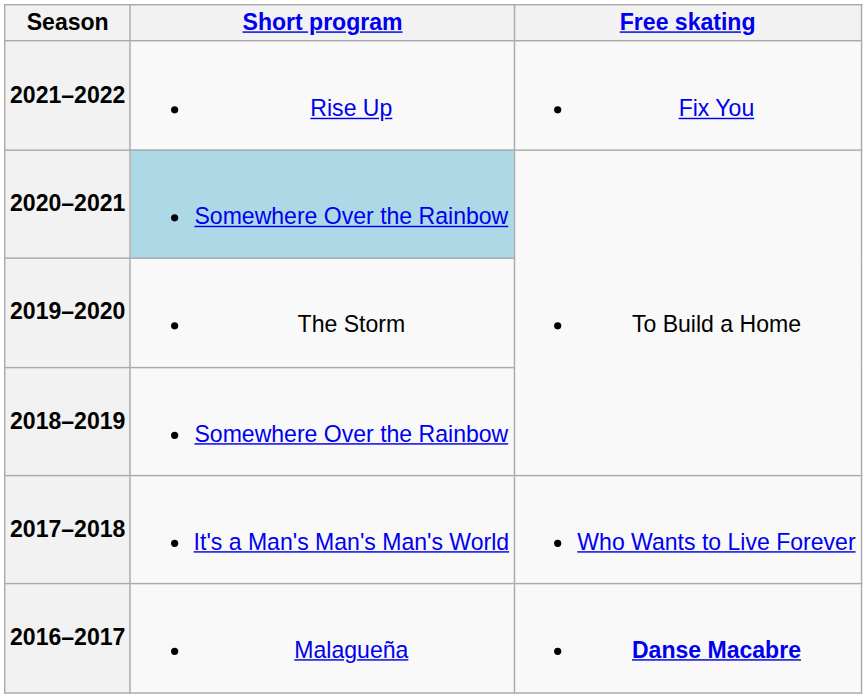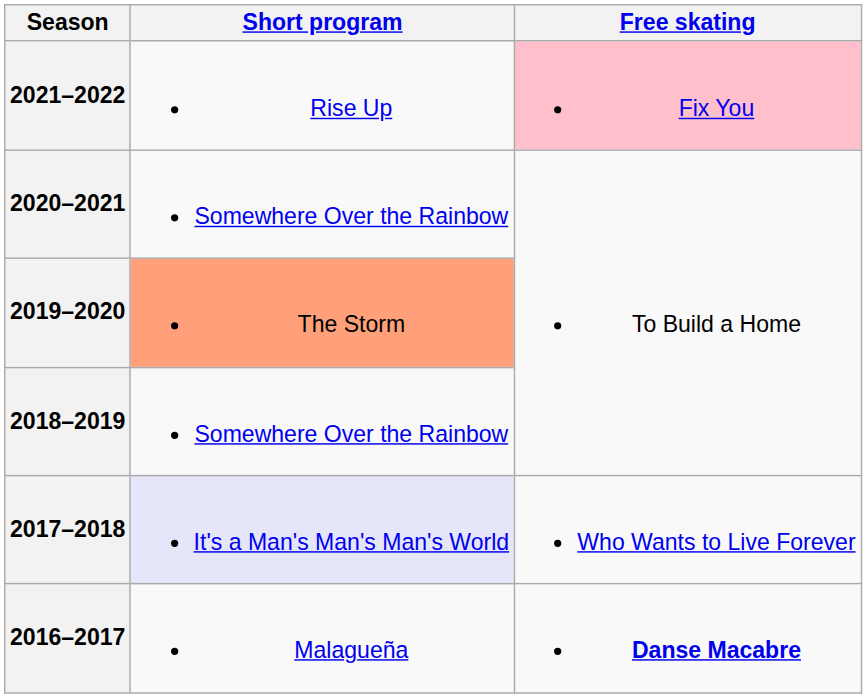(688, 108) no background -> (688, 108) pink background
(323, 217) lightblue background -> (323, 217) no background
(323, 326) no background -> (323, 326) lightsalmon background
(323, 543) no background -> (323, 543) lavender background
